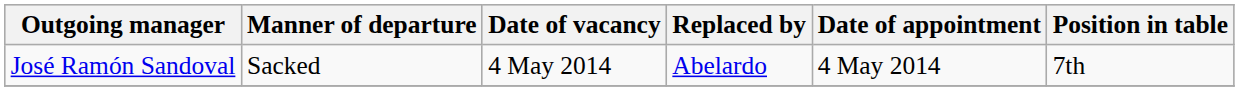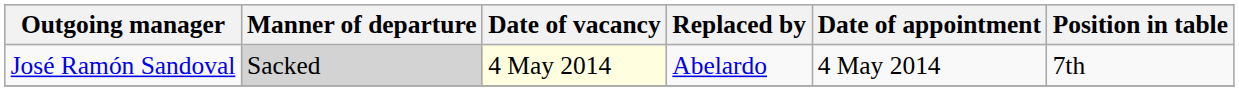(284, 65) no background -> (284, 65) lightgrey background
(550, 65) no background -> (550, 65) lightyellow background
